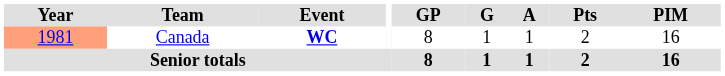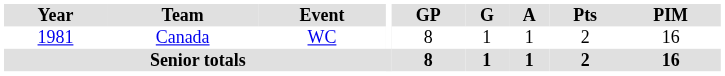(55, 37) lightsalmon background -> (55, 37) no background
(322, 37) bold -> (322, 37) normal
